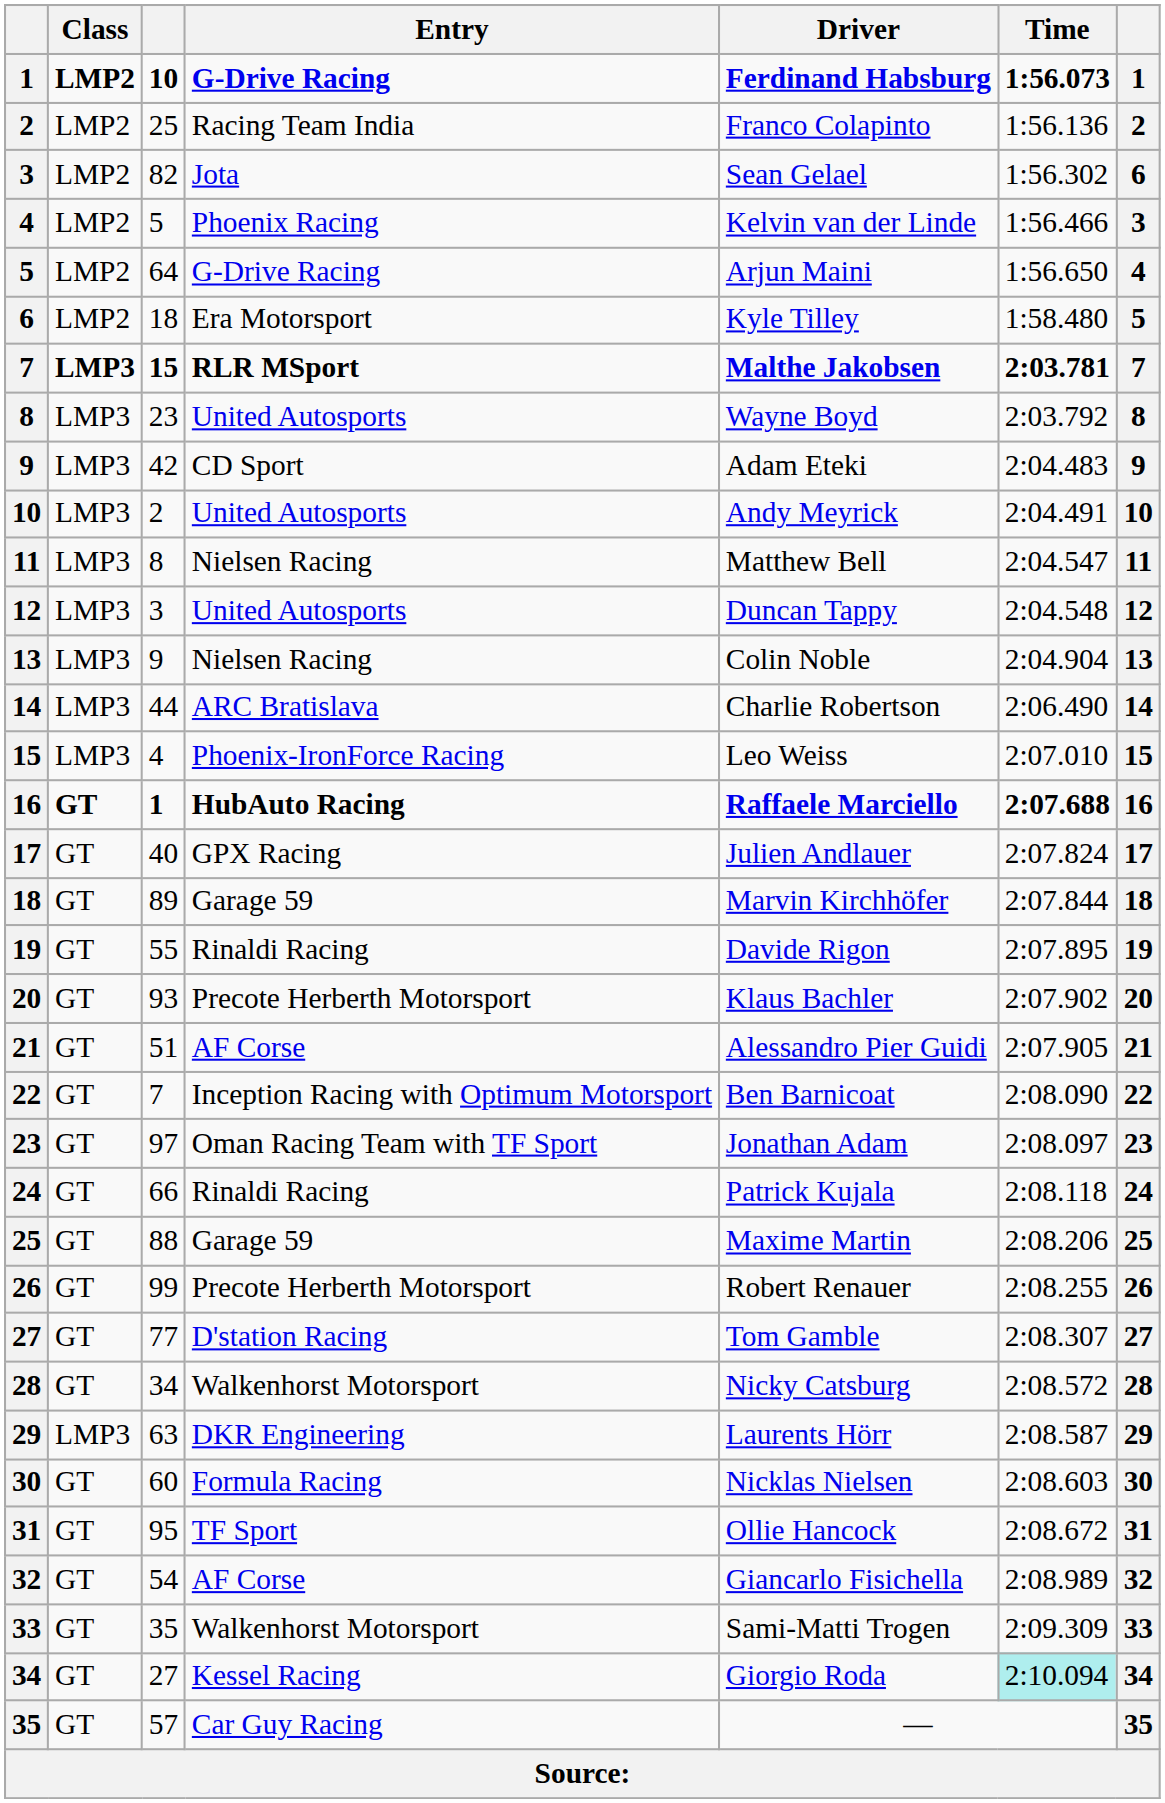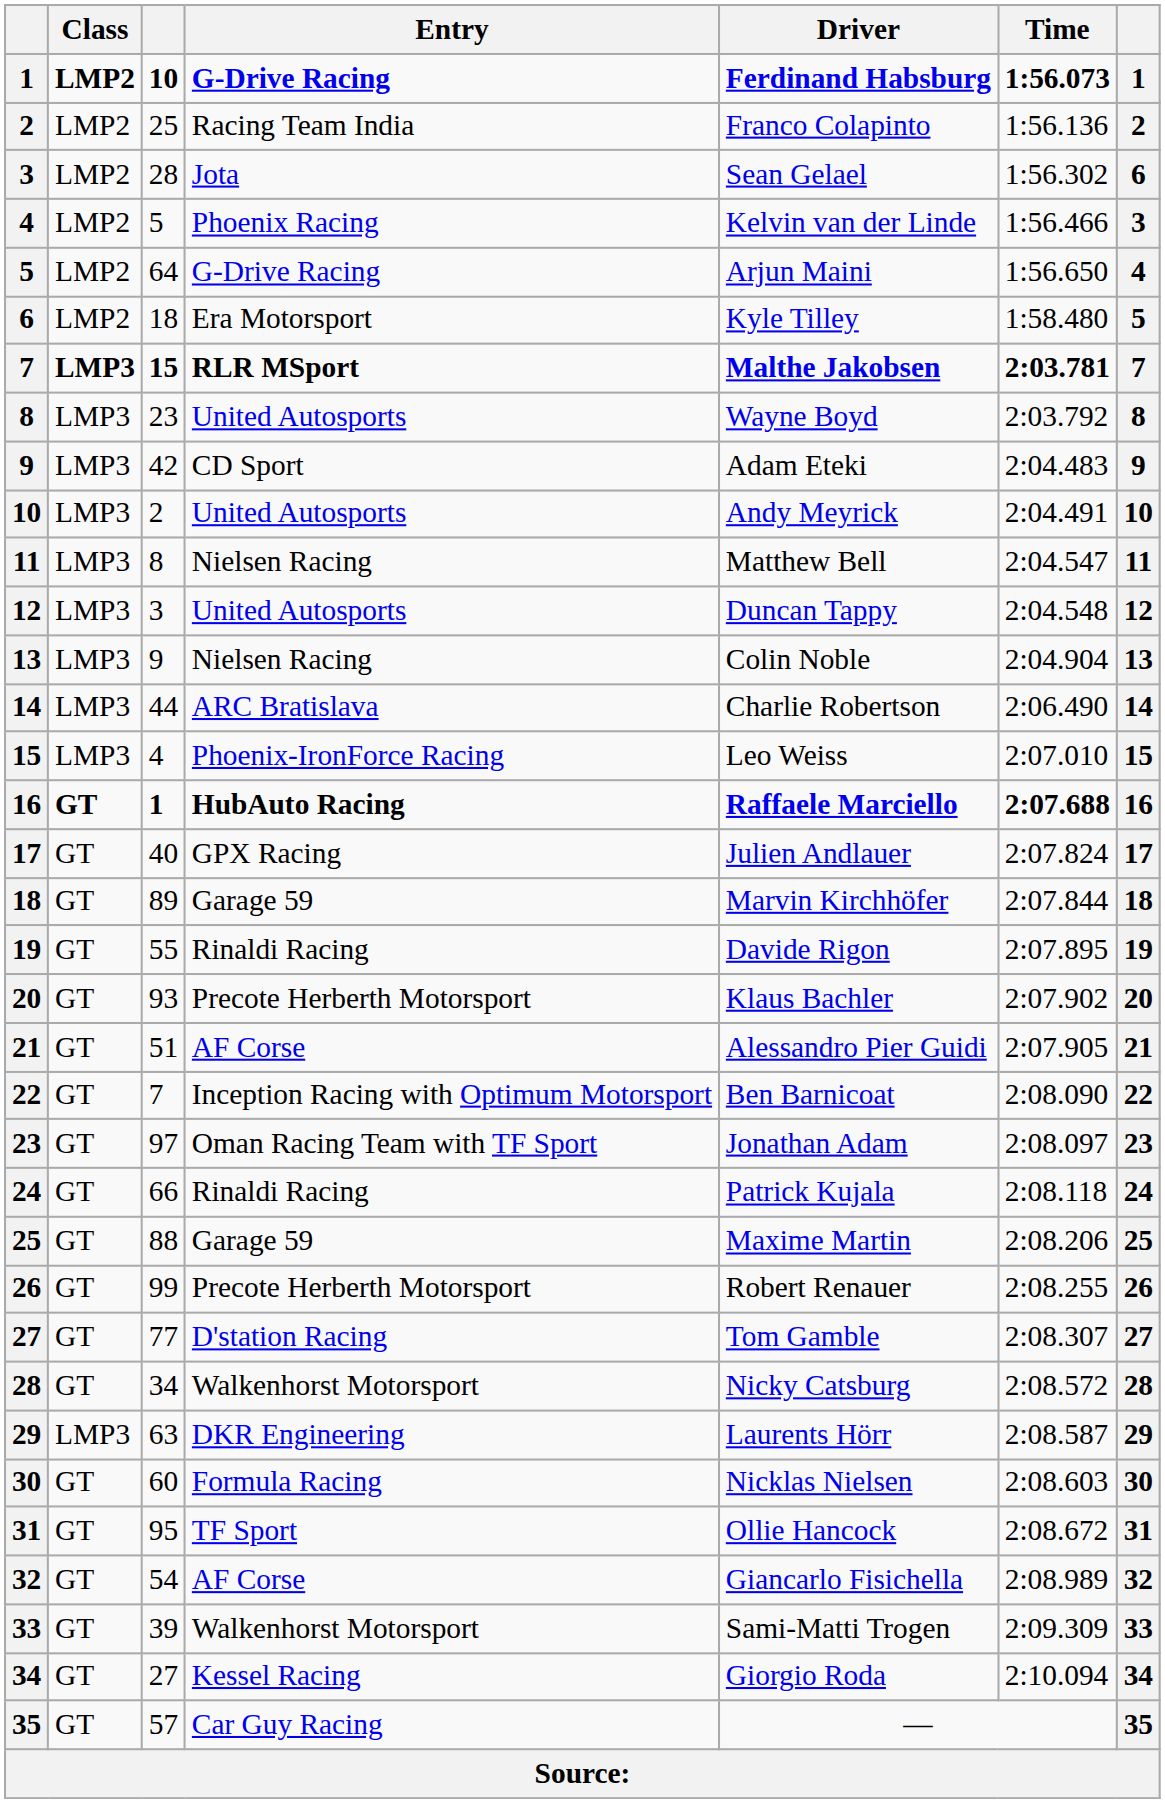(163, 174) 82 -> (163, 174) 28
(163, 1627) 35 -> (163, 1627) 39
(1057, 1676) paleturquoise background -> (1057, 1676) no background
